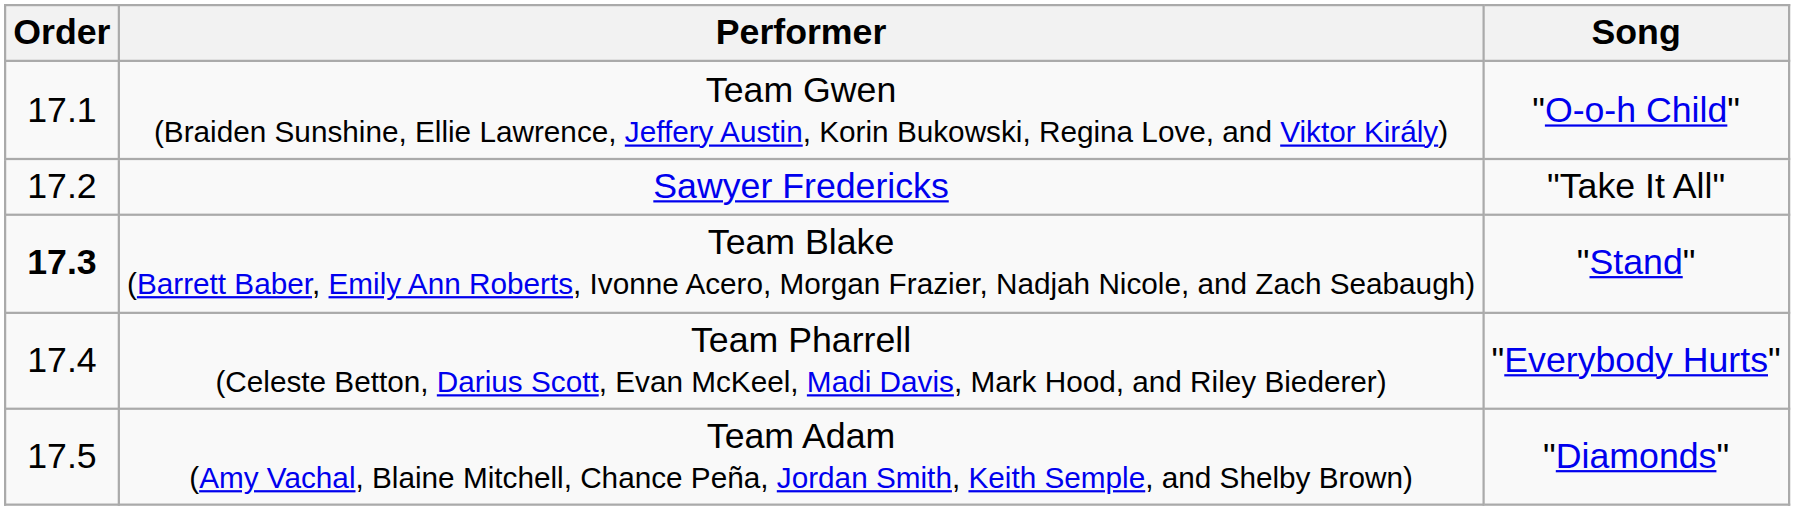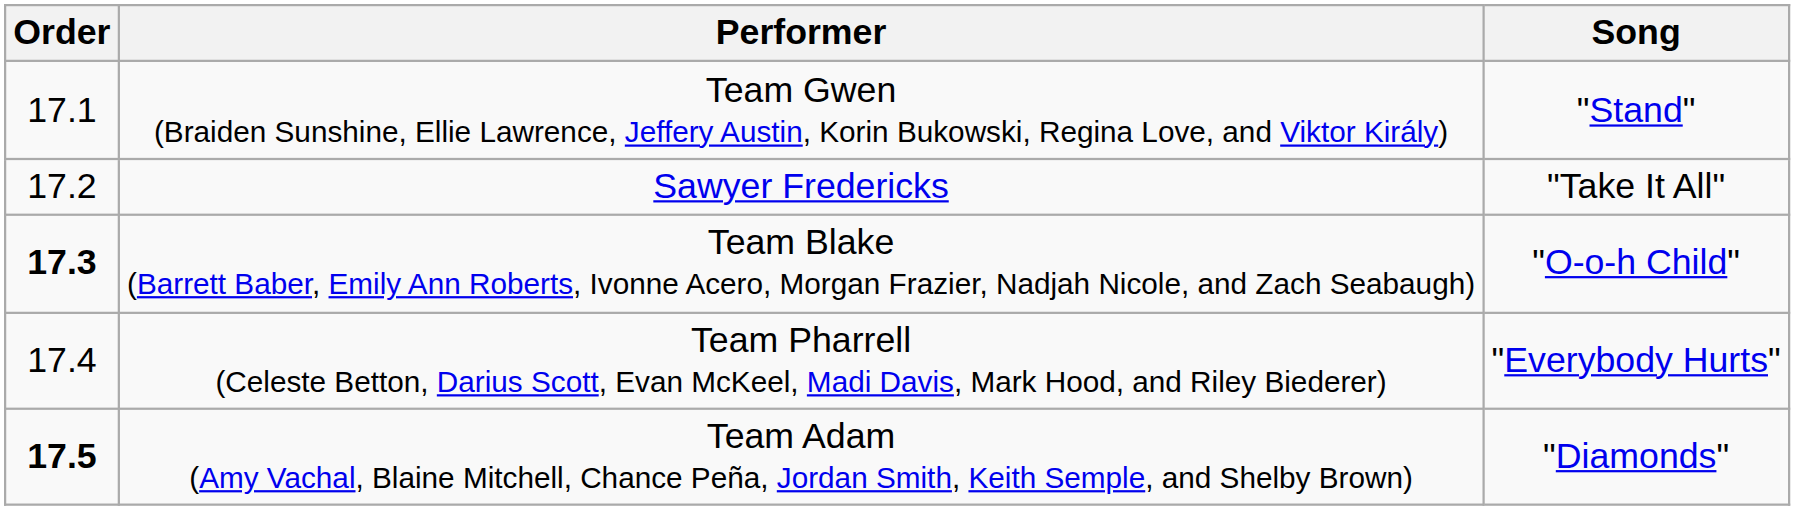(1636, 109) "O-o-h Child" -> (1636, 109) "Stand"
(1636, 262) "Stand" -> (1636, 262) "O-o-h Child"
(62, 456) normal -> (62, 456) bold
